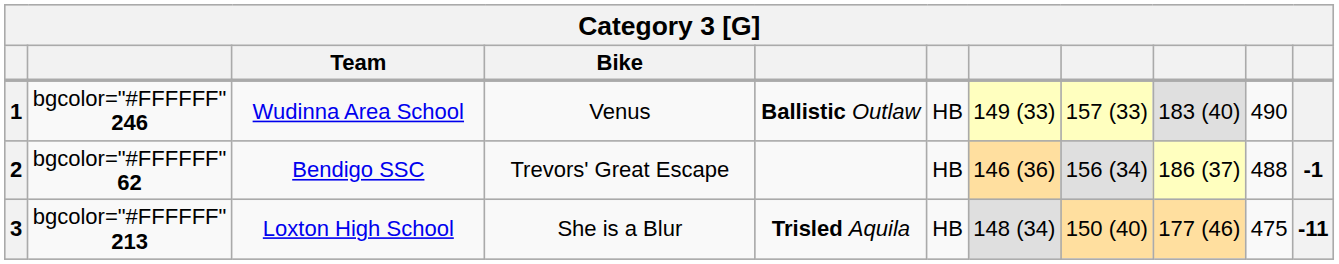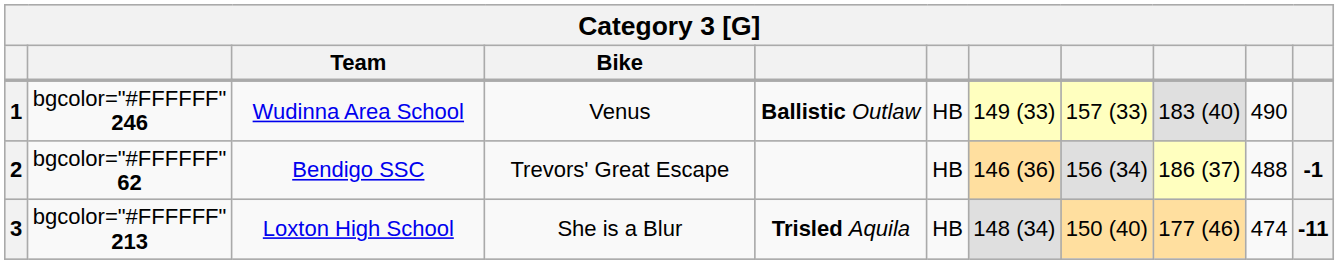(1269, 229) 475 -> (1269, 229) 474
